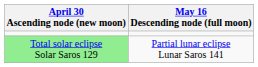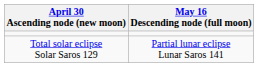(66, 49) lightgreen background -> (66, 49) no background
